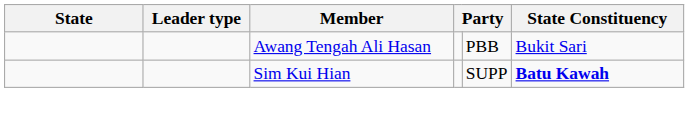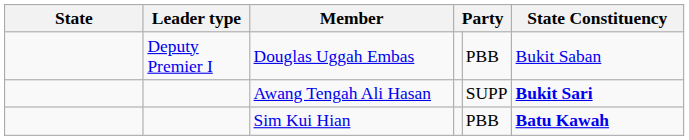+ row: (334, 55)
(482, 45) PBB -> (487, 93) SUPP
(551, 45) normal -> (554, 93) bold
(487, 73) SUPP -> (482, 120) PBB
